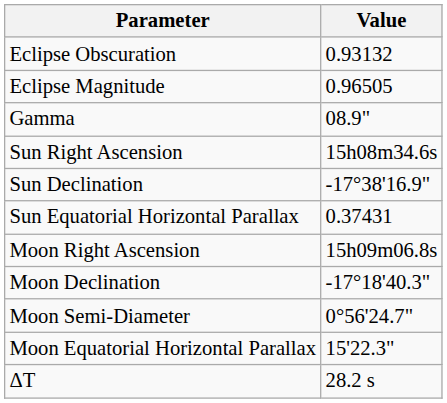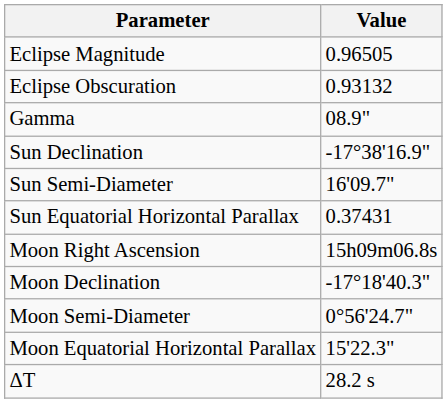rows swapped: (87, 86) <-> (93, 53)
- row: (96, 151)
+ row: (91, 184)
